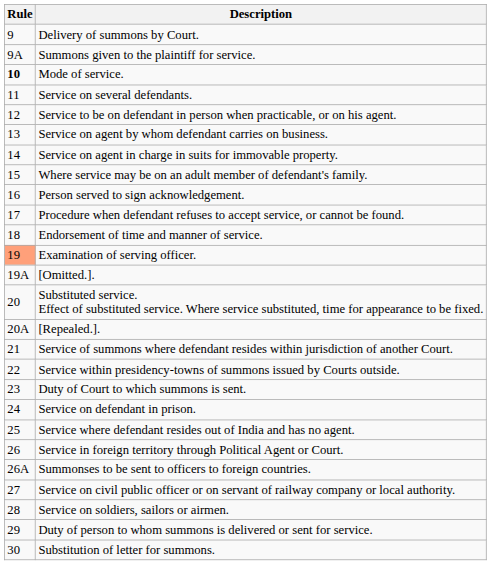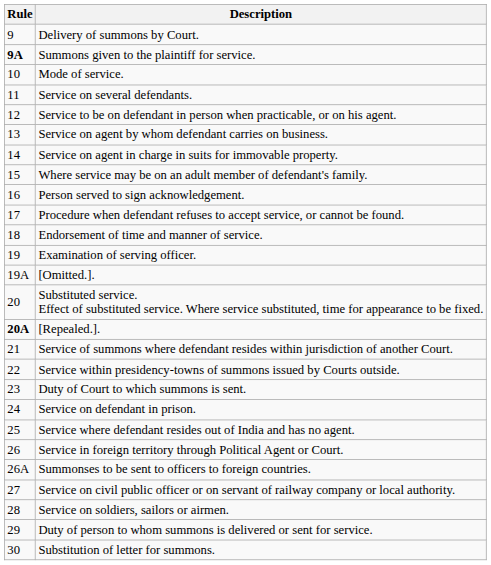(15, 54) normal -> (15, 54) bold
(14, 74) bold -> (14, 74) normal
(14, 255) lightsalmon background -> (14, 255) no background
(18, 329) normal -> (18, 329) bold
